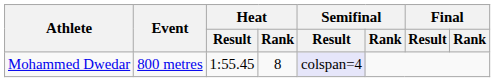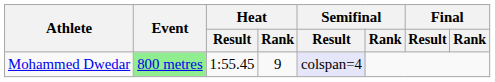(170, 64) no background -> (170, 64) lightgreen background
(278, 64) 8 -> (278, 64) 9
